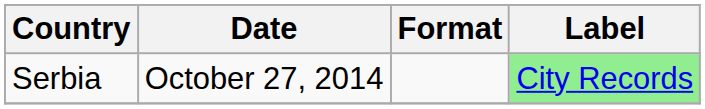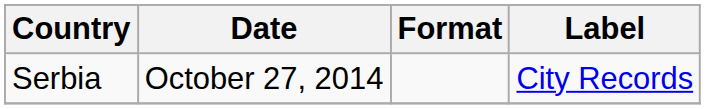(605, 77) lightgreen background -> (605, 77) no background
